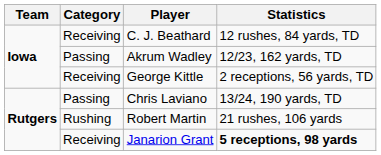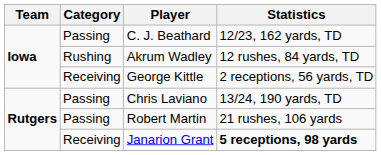(92, 35) Receiving -> (86, 35) Passing
(289, 35) 12 rushes, 84 yards, TD -> (281, 35) 12/23, 162 yards, TD
(86, 56) Passing -> (87, 56) Rushing
(281, 56) 12/23, 162 yards, TD -> (289, 56) 12 rushes, 84 yards, TD
(87, 119) Rushing -> (86, 119) Passing
